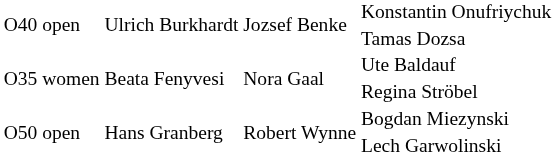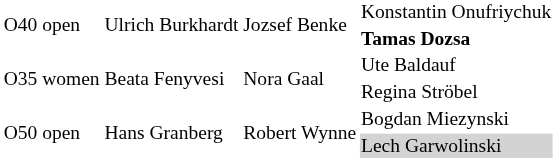(413, 38) normal -> (416, 38) bold
(431, 145) no background -> (431, 145) lightgrey background
